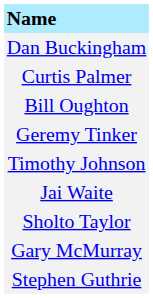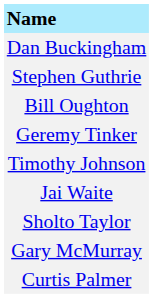(77, 76) Curtis Palmer -> (77, 76) Stephen Guthrie
(77, 279) Stephen Guthrie -> (77, 279) Curtis Palmer
